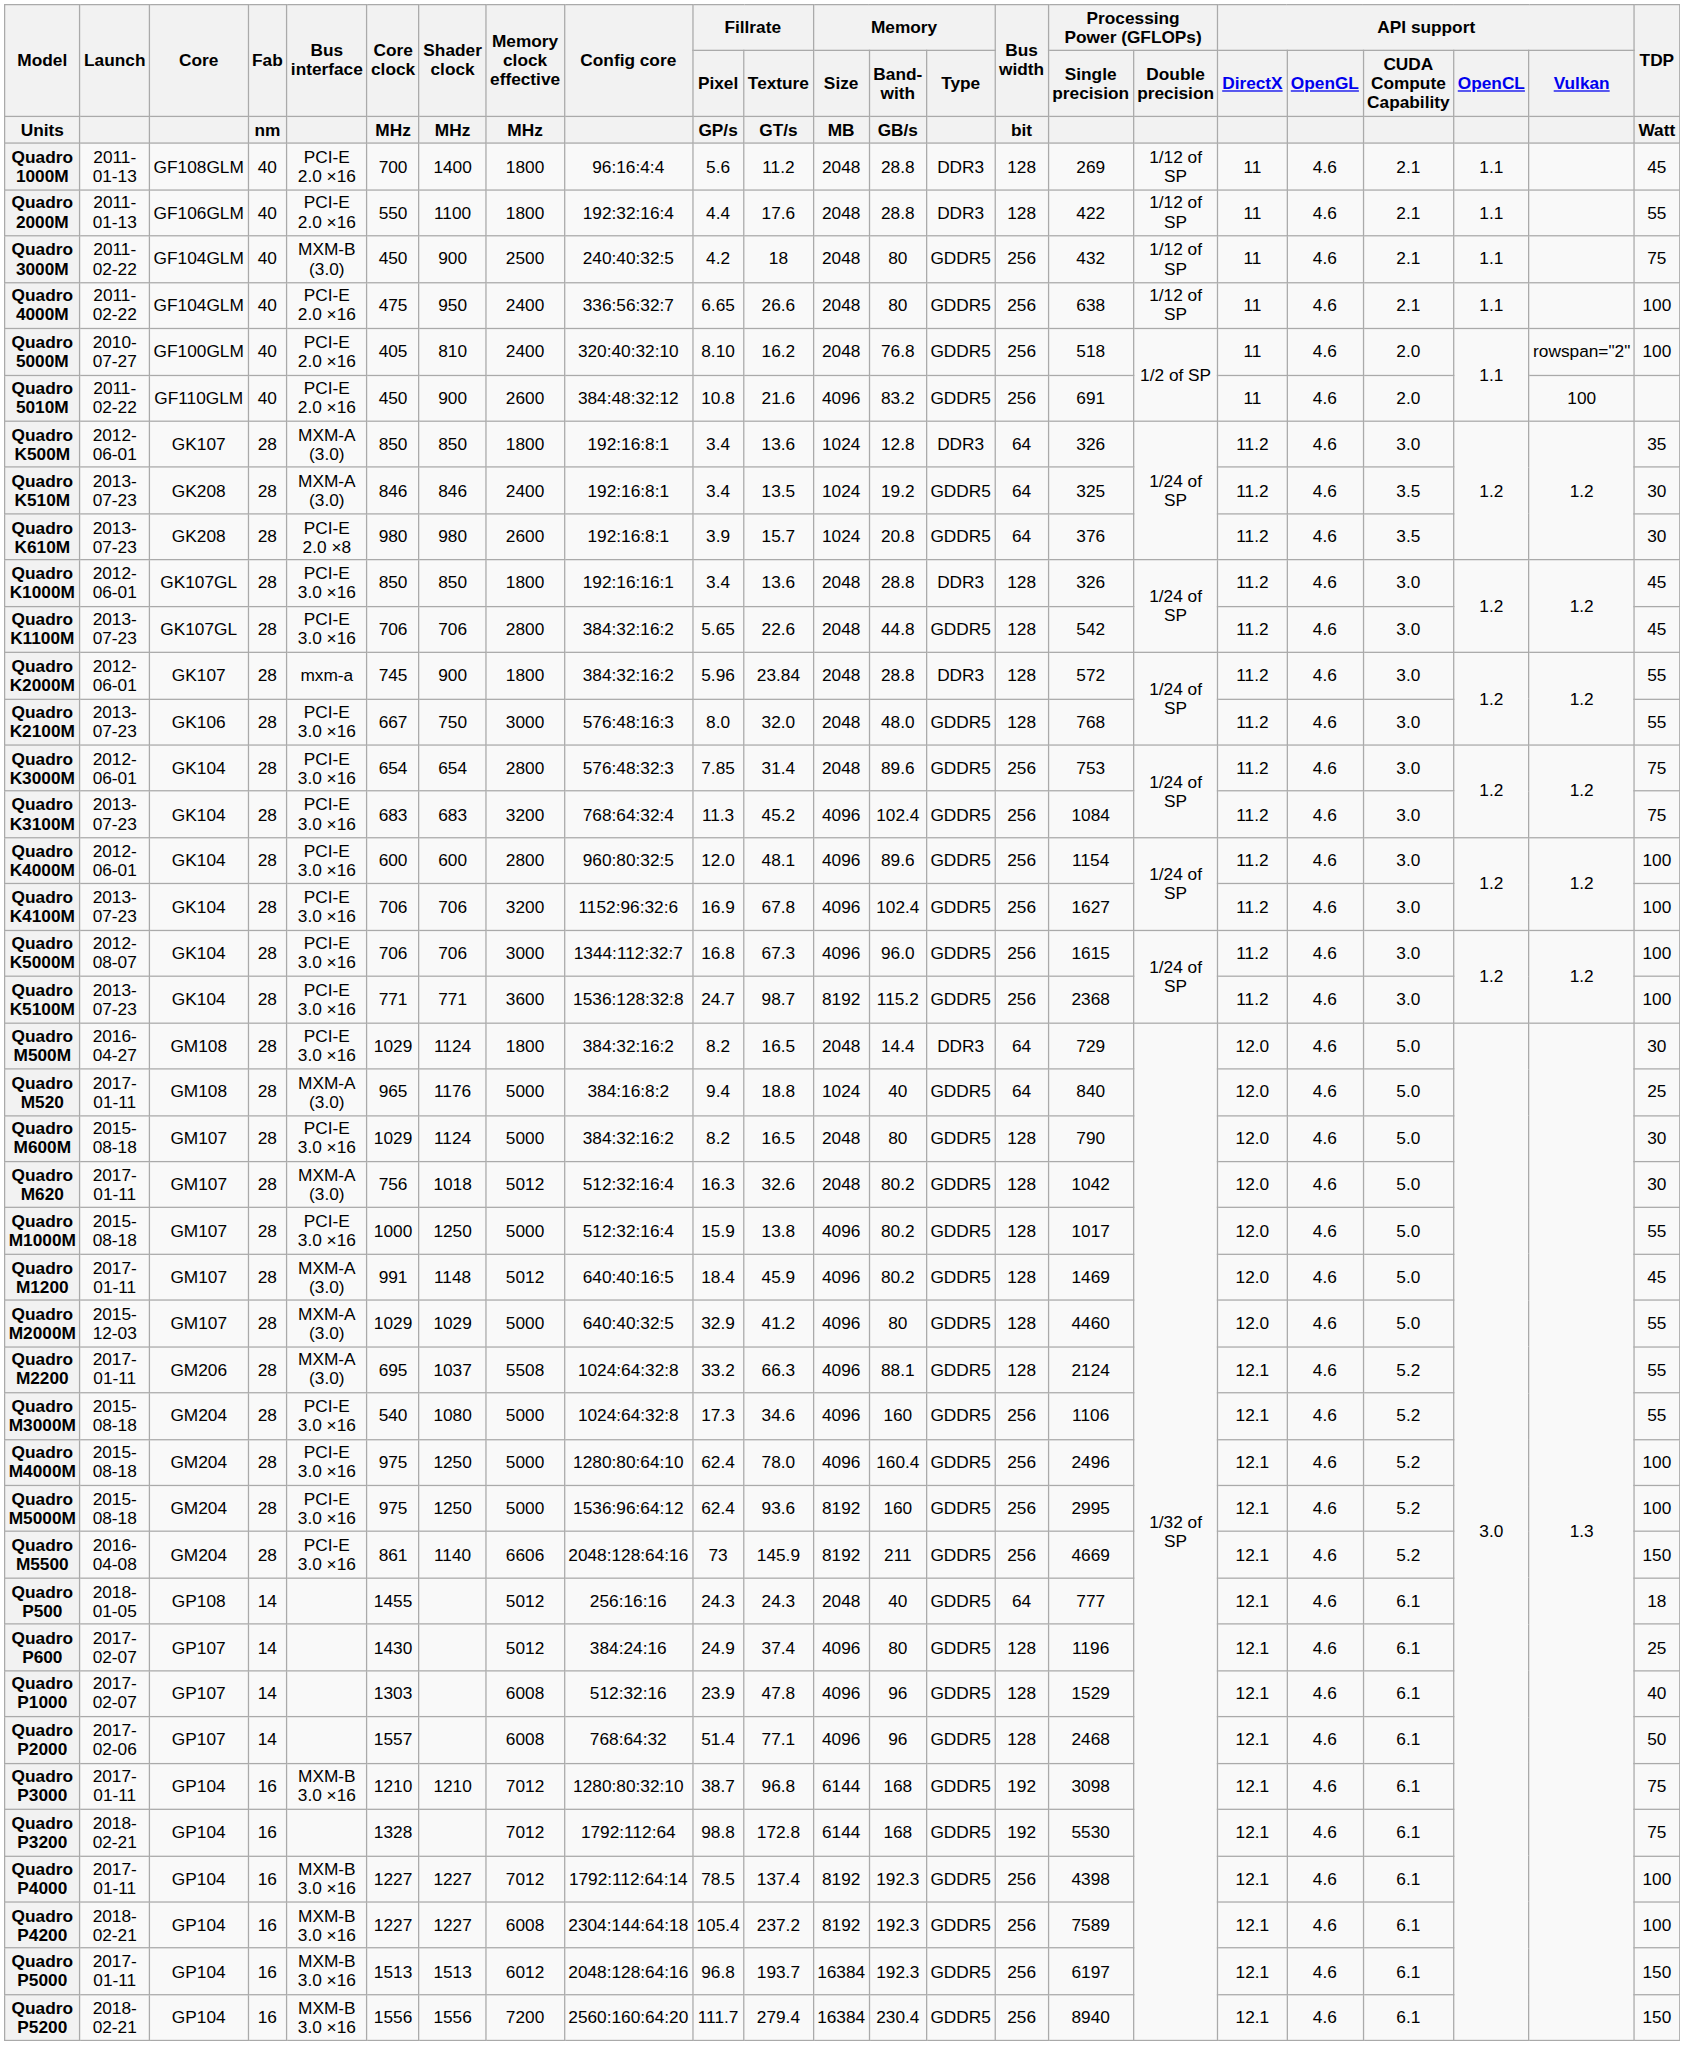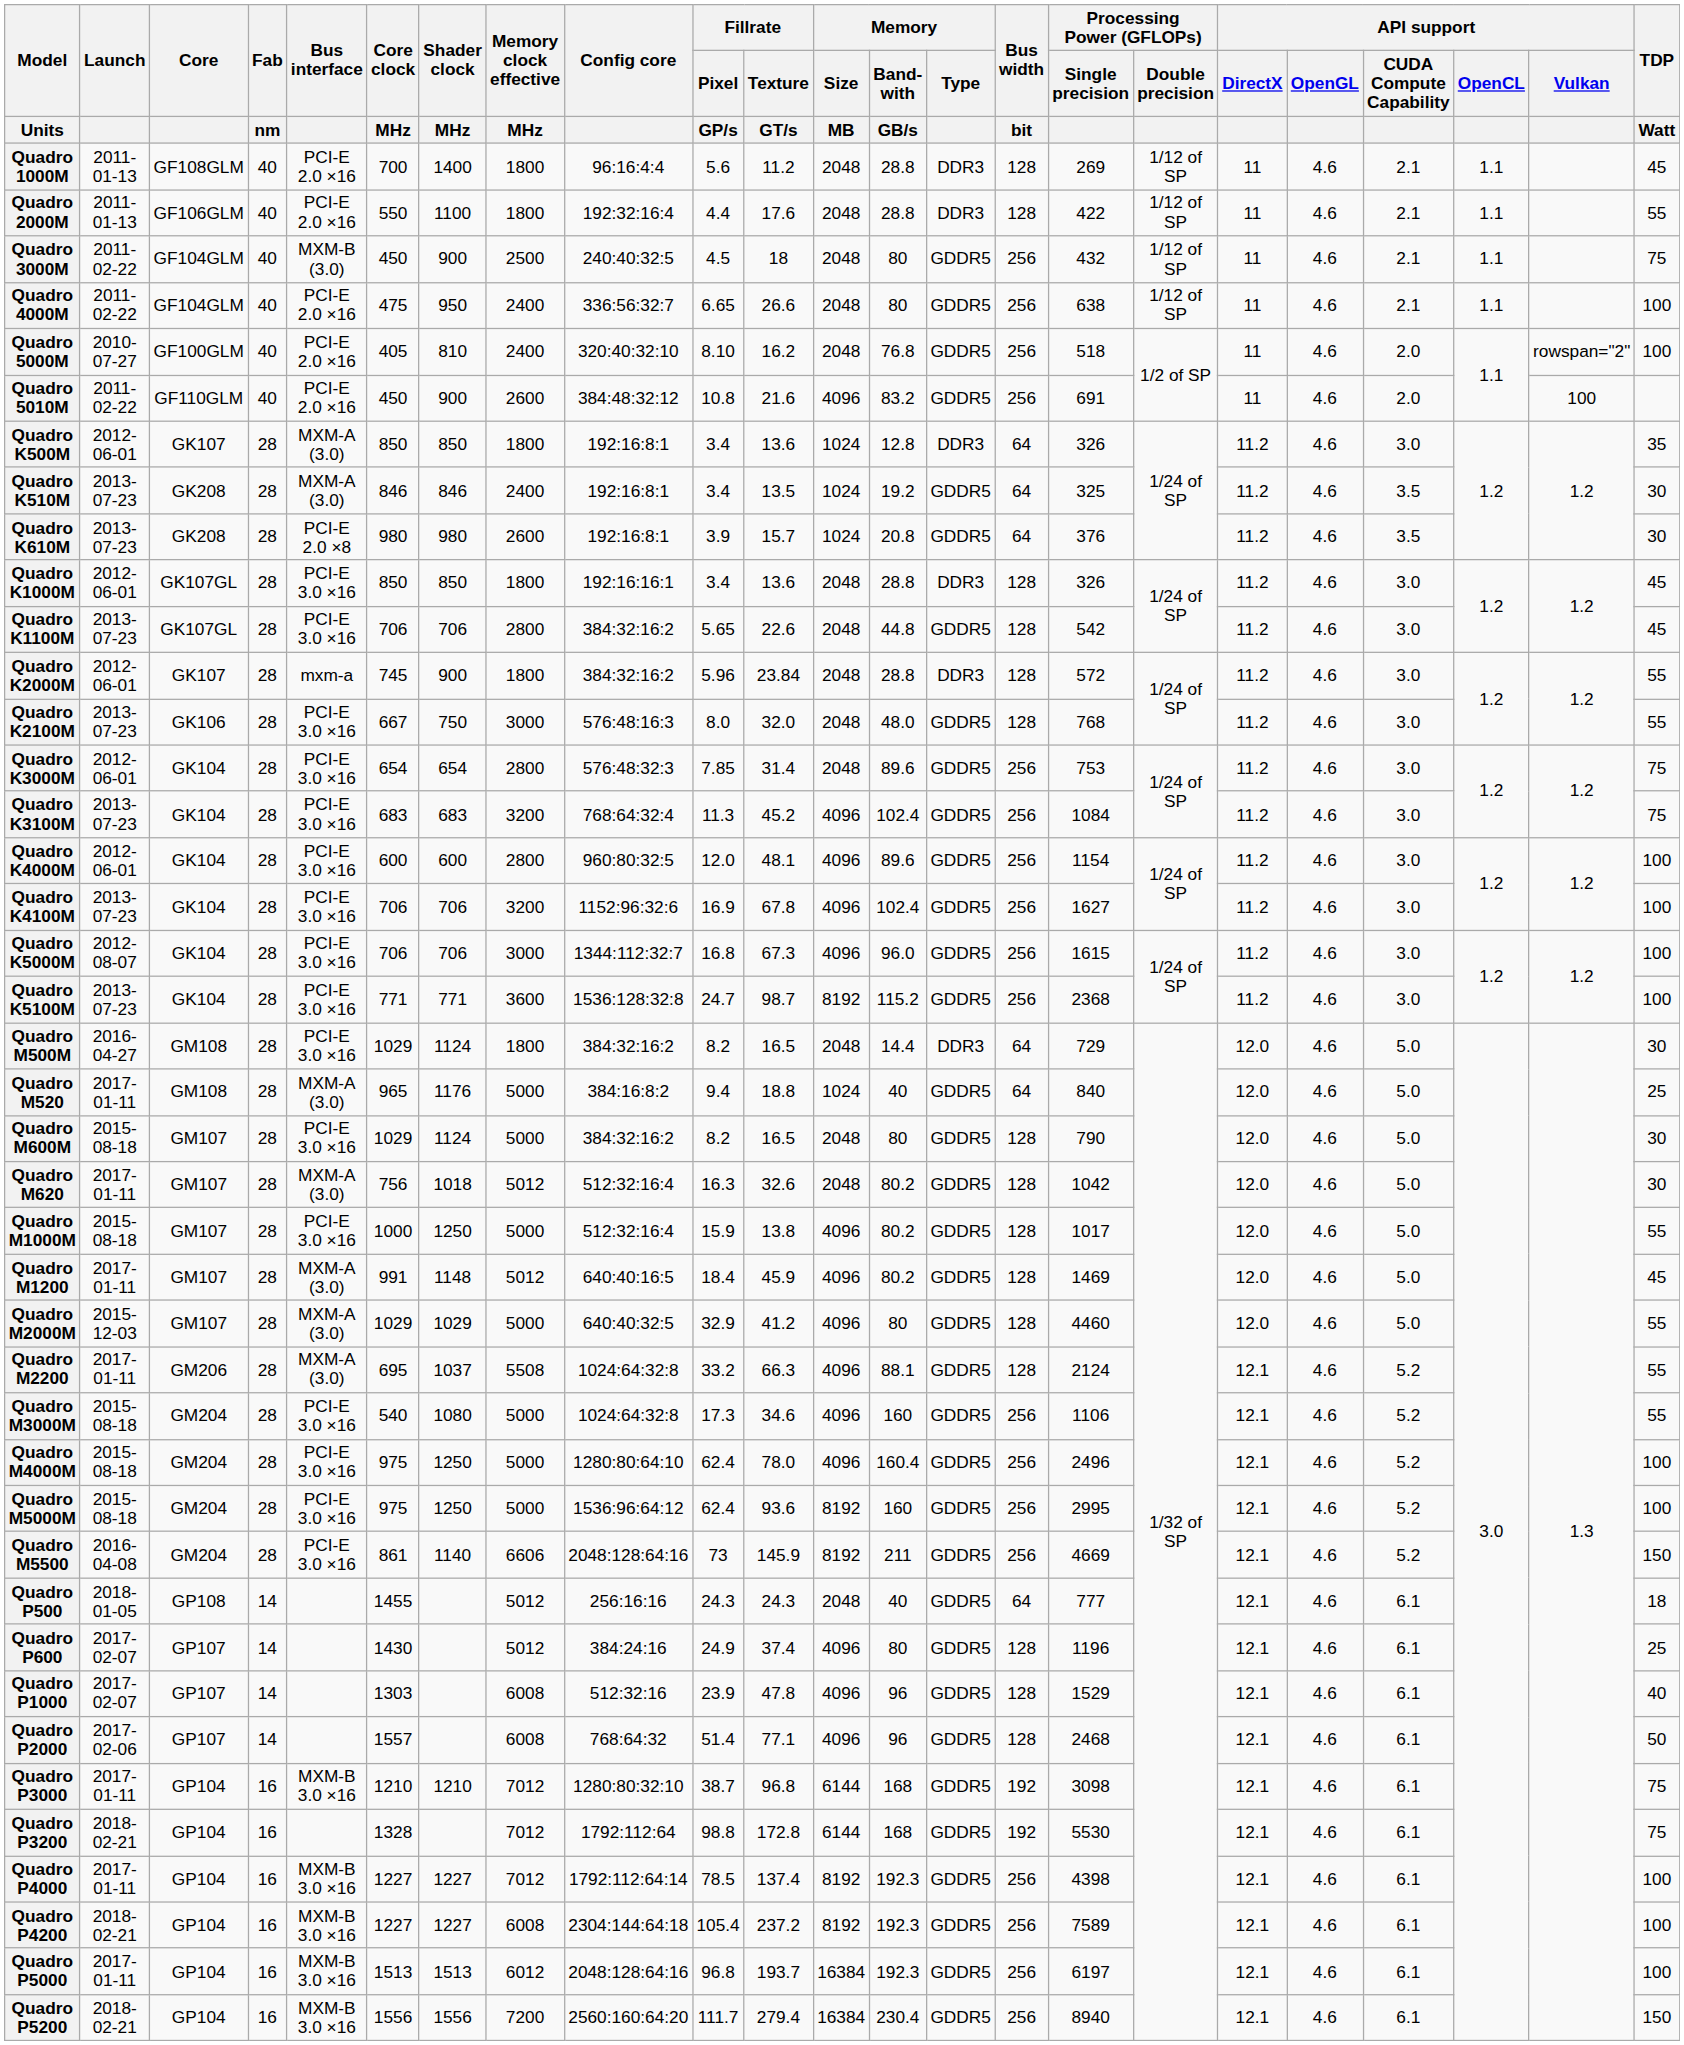(718, 259) 4.2 -> (718, 259) 4.5
(1657, 1971) 150 -> (1657, 1971) 100
